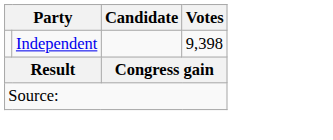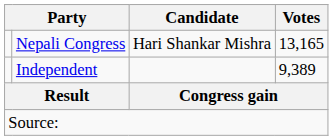+ row: (71, 43)
(204, 43) 9,398 -> (297, 69) 9,389
